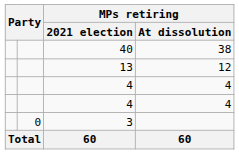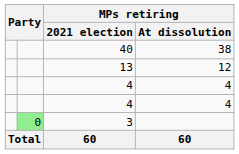(38, 122) no background -> (38, 122) lightgreen background
